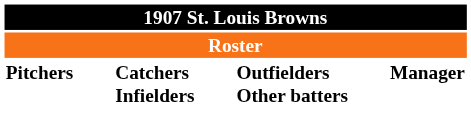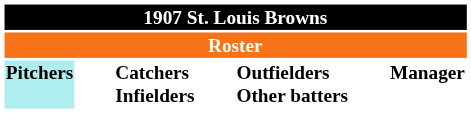(40, 72) no background -> (40, 72) paleturquoise background
